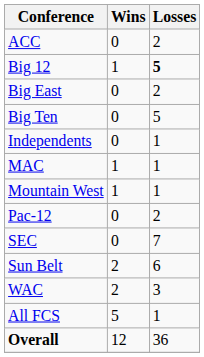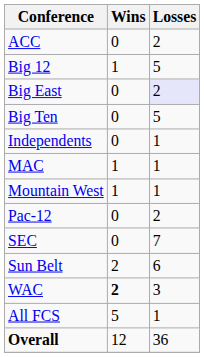(157, 66) bold -> (157, 66) normal
(157, 91) no background -> (157, 91) lavender background
(115, 290) normal -> (115, 290) bold
